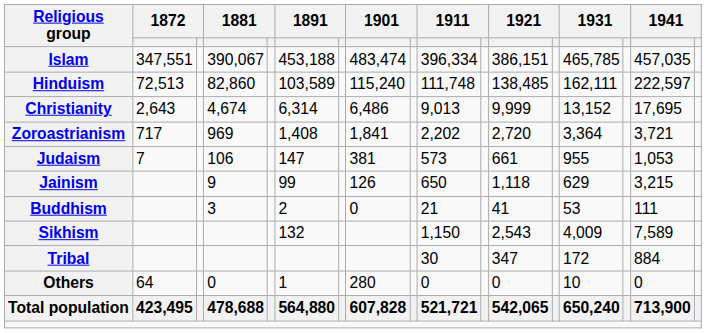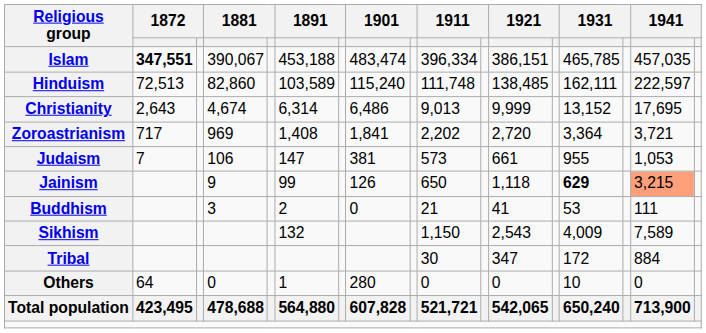(164, 59) normal -> (164, 59) bold
(576, 183) normal -> (576, 183) bold
(654, 183) no background -> (654, 183) lightsalmon background
